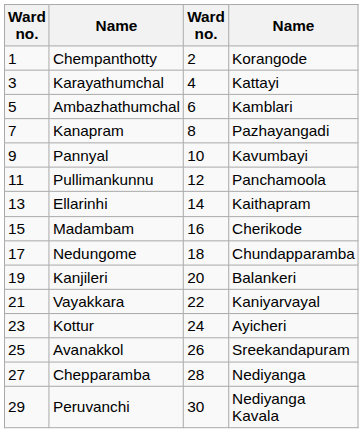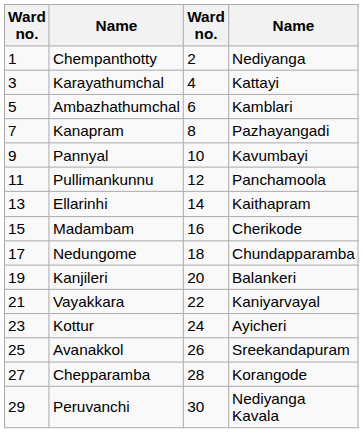(270, 58) Korangode -> (269, 58) Nediyanga
(269, 374) Nediyanga -> (270, 374) Korangode
